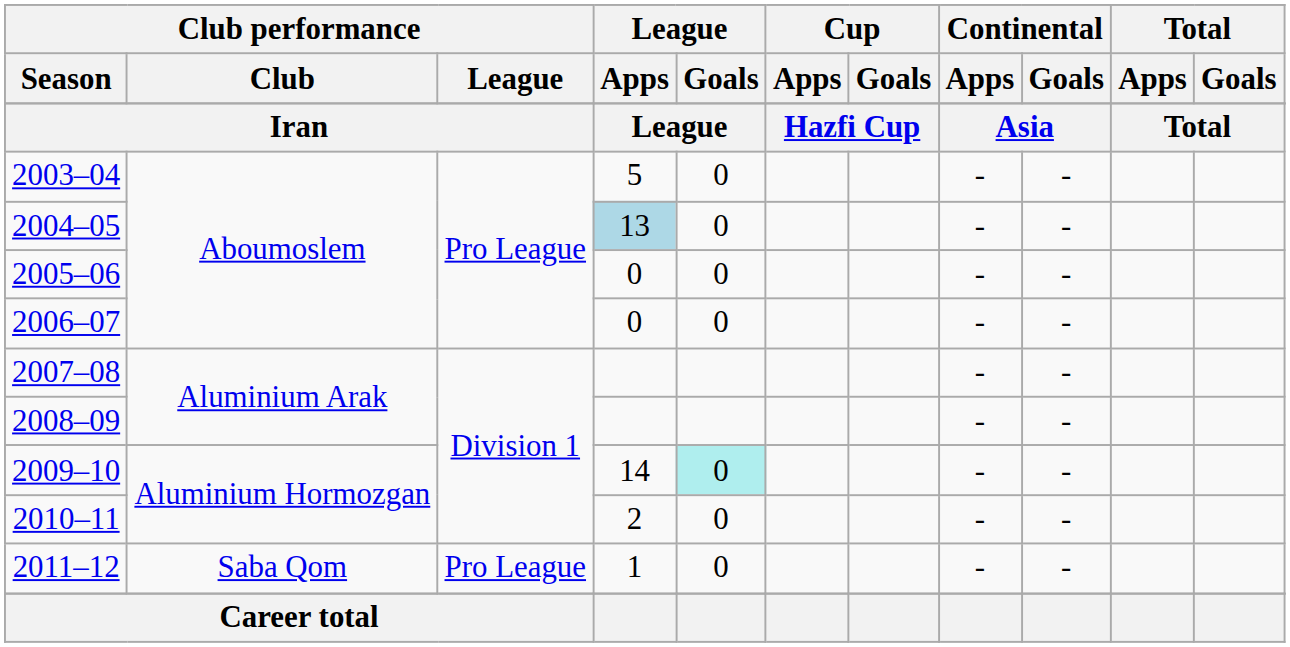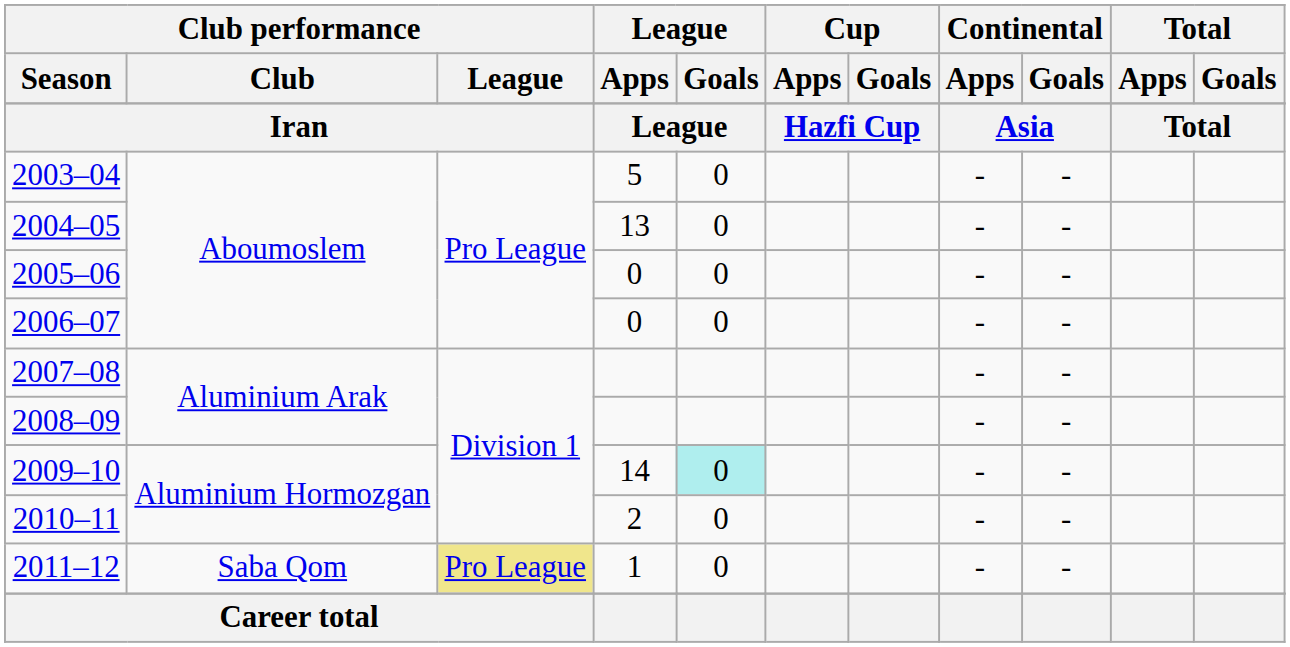(635, 224) lightblue background -> (635, 224) no background
(515, 567) no background -> (515, 567) khaki background
